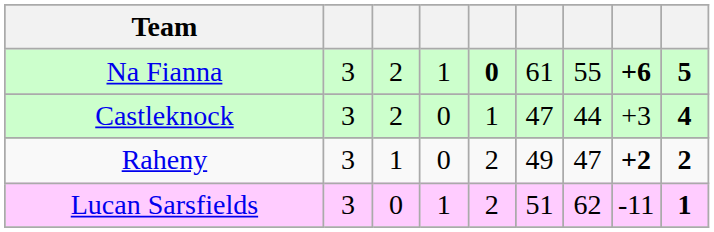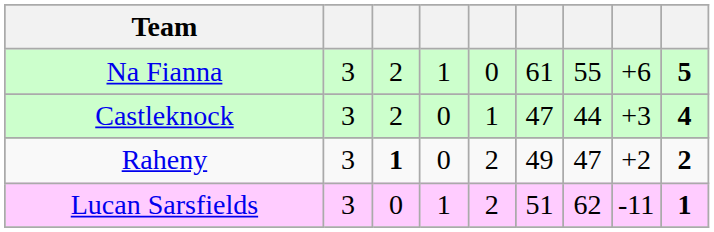(492, 71) bold -> (492, 71) normal
(636, 71) bold -> (636, 71) normal
(396, 159) normal -> (396, 159) bold
(636, 159) bold -> (636, 159) normal
